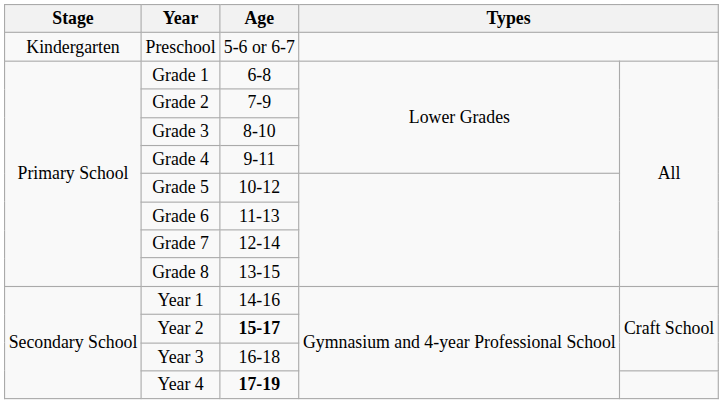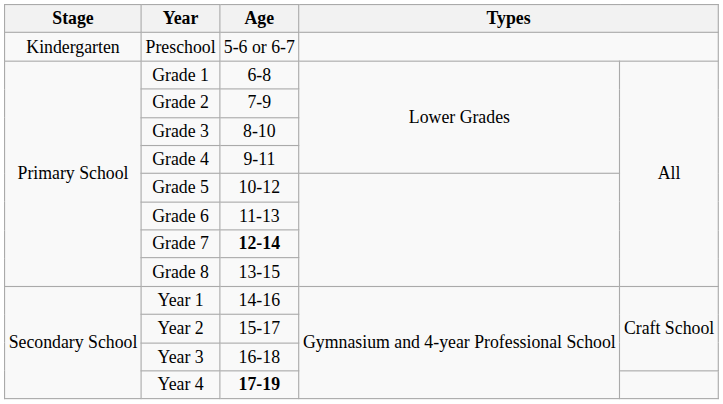(259, 243) normal -> (259, 243) bold
(259, 328) bold -> (259, 328) normal
